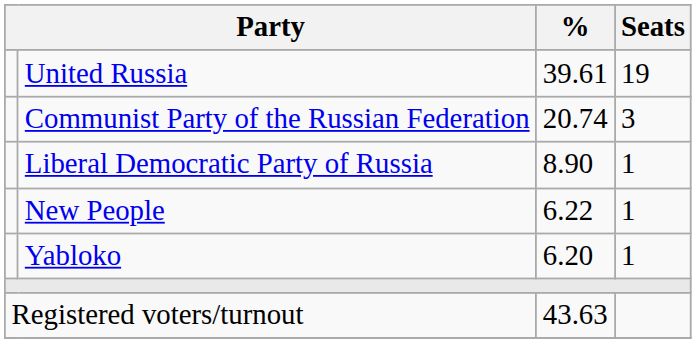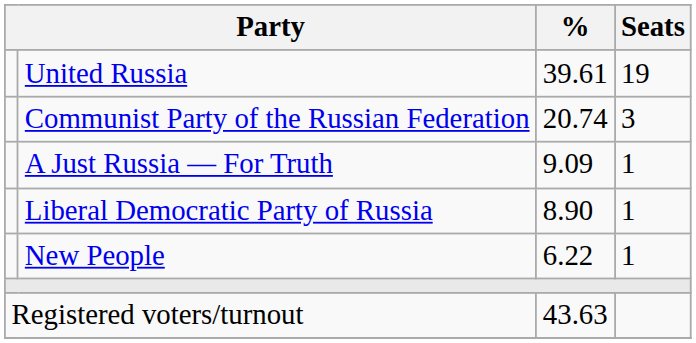+ row: (179, 164)
- row: (73, 255)
